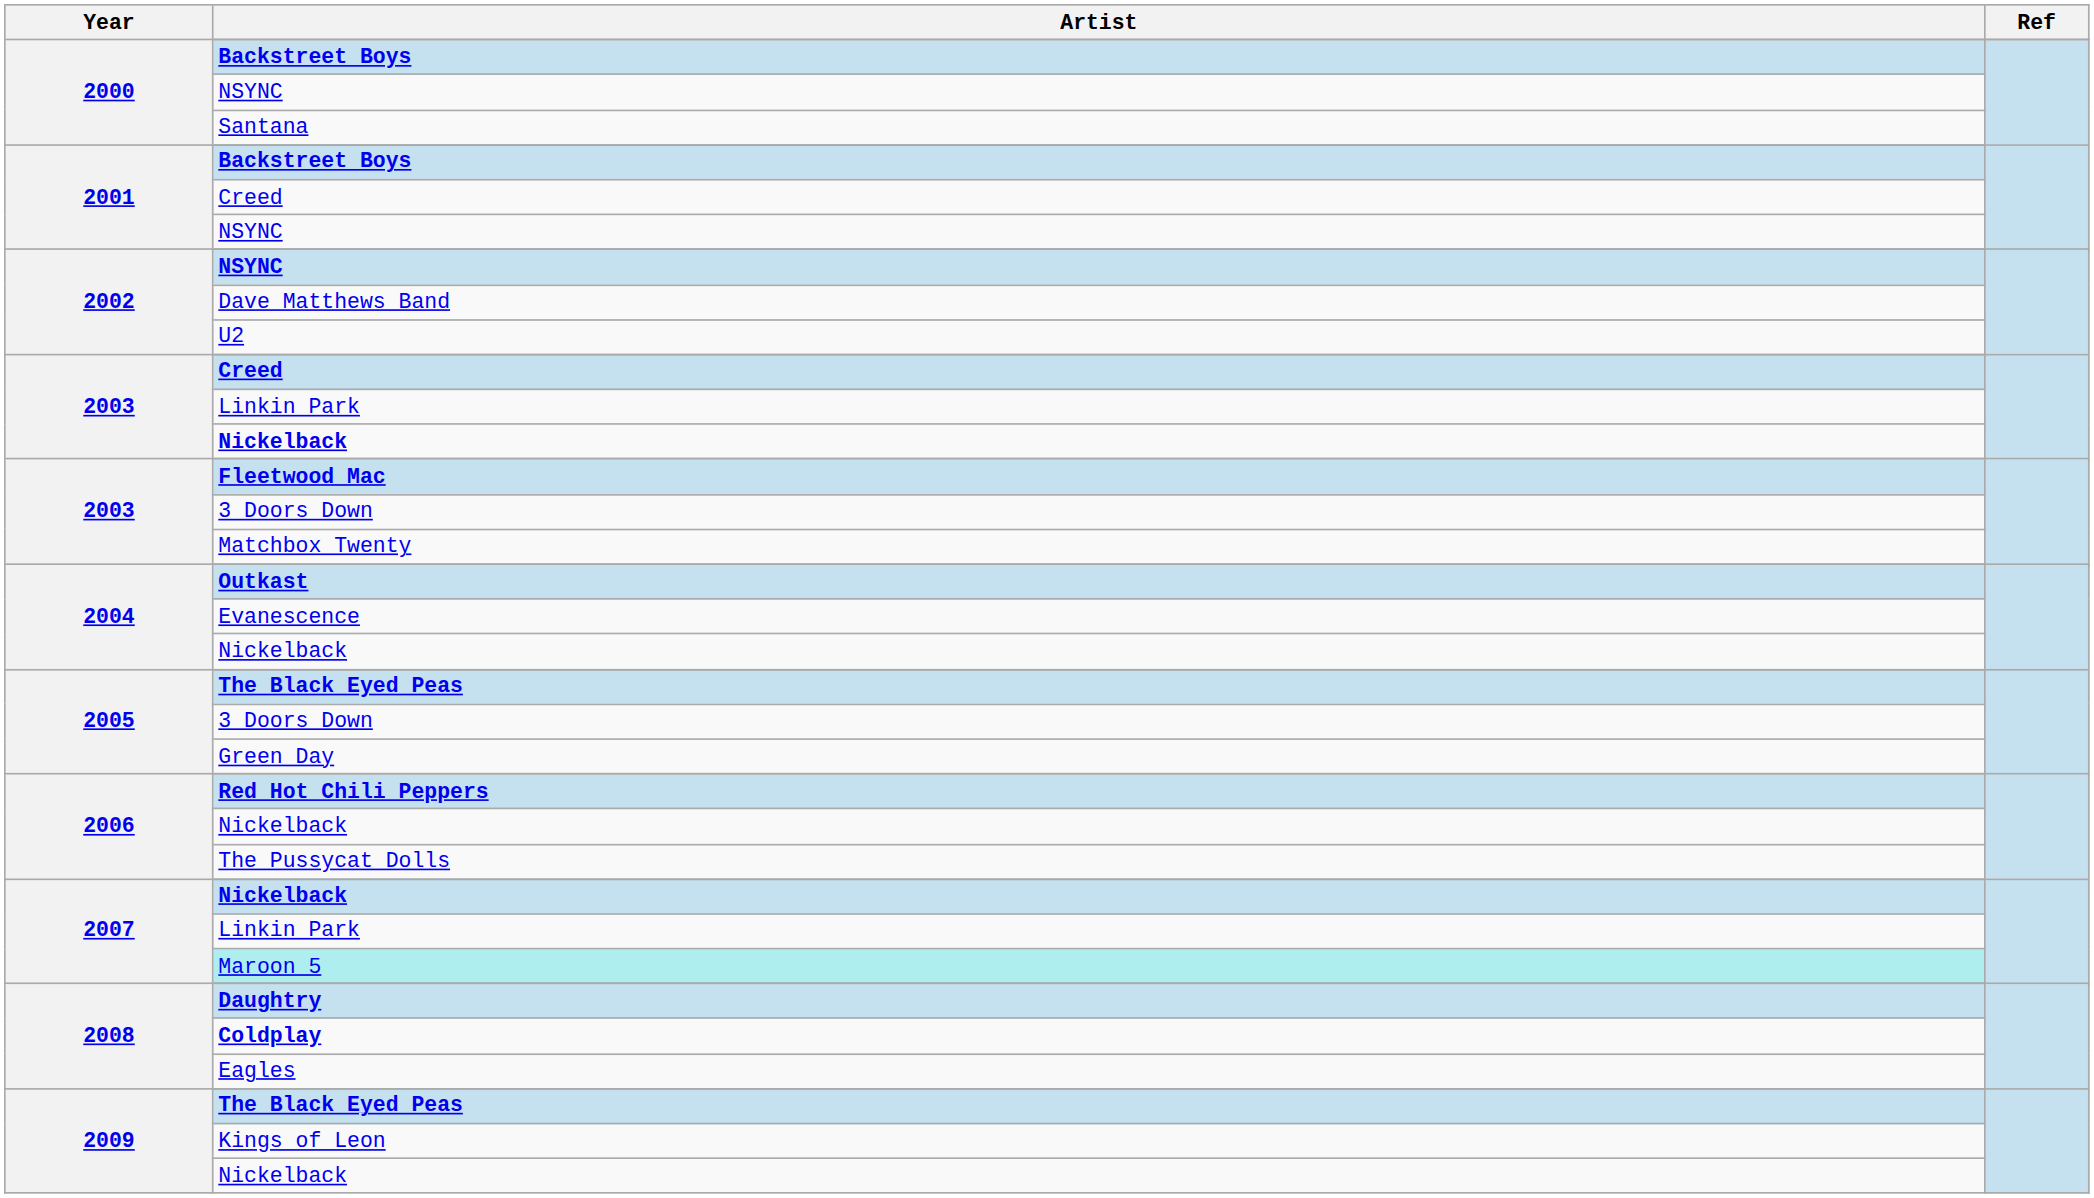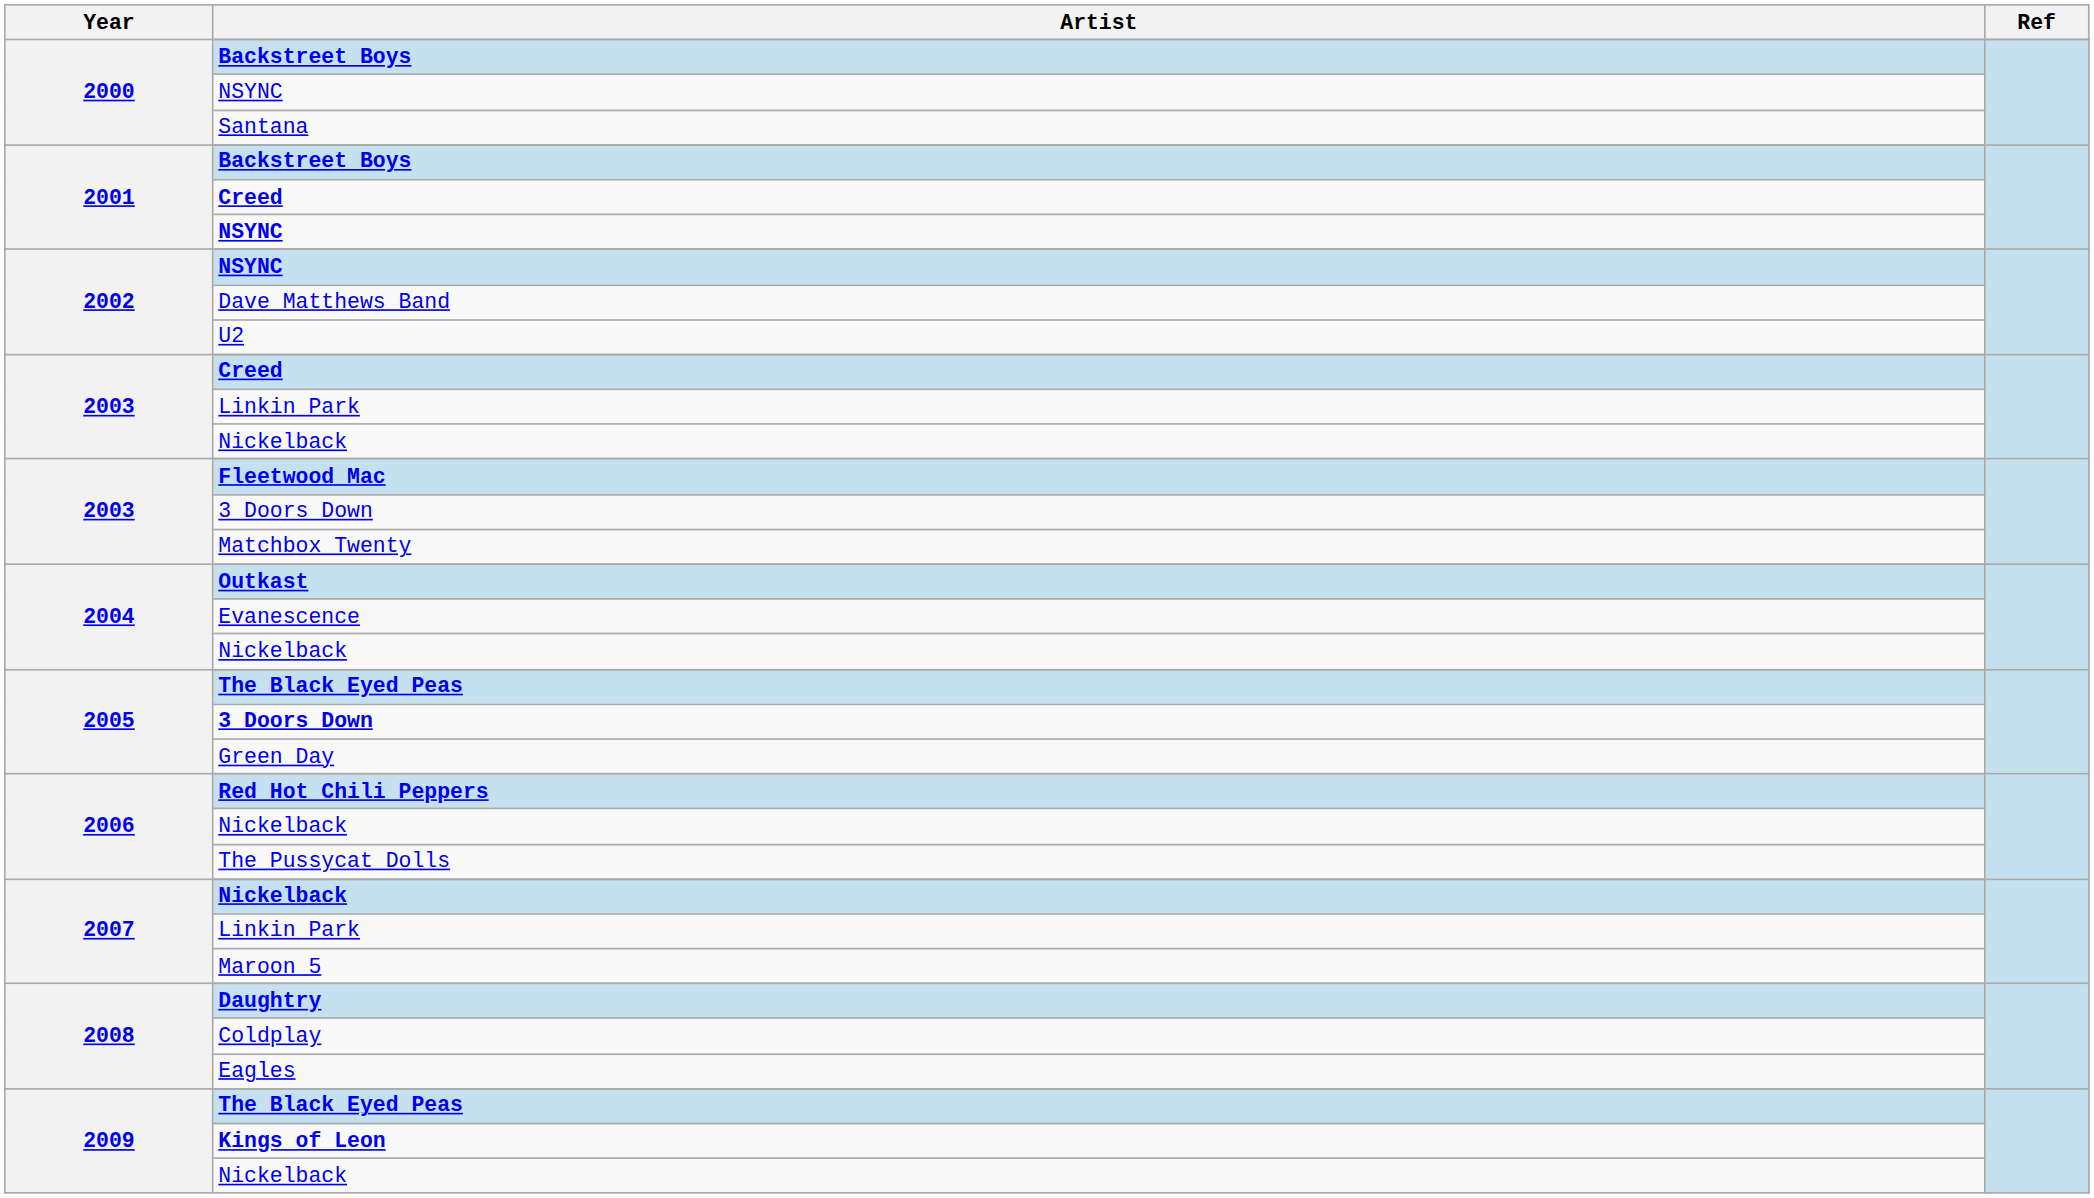(251, 197) normal -> (251, 197) bold
(251, 232) normal -> (251, 232) bold
(283, 442) bold -> (283, 442) normal
(296, 721) normal -> (296, 721) bold
(270, 966) paleturquoise background -> (270, 966) no background
(270, 1036) bold -> (270, 1036) normal
(302, 1141) normal -> (302, 1141) bold
